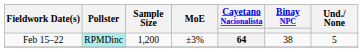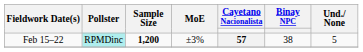(148, 39) normal -> (148, 39) bold
(241, 39) 64 -> (241, 39) 57
